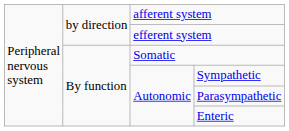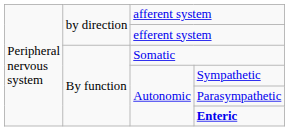(215, 116) normal -> (217, 116) bold
